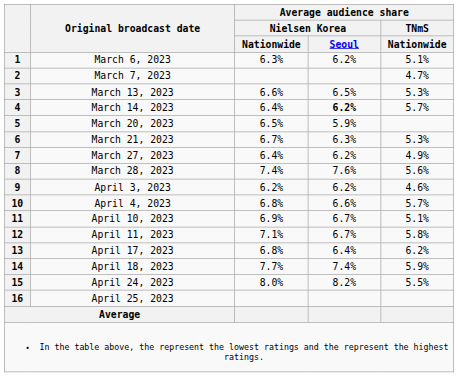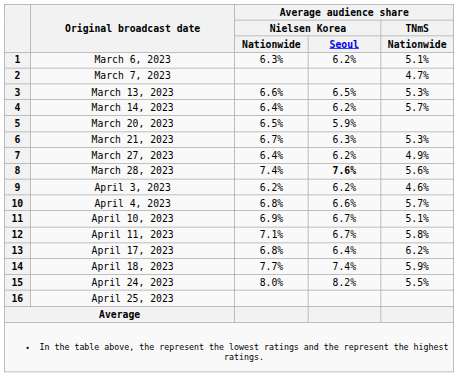(344, 108) bold -> (344, 108) normal
(344, 171) normal -> (344, 171) bold
